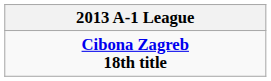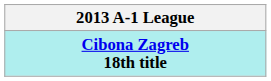(135, 53) no background -> (135, 53) paleturquoise background
